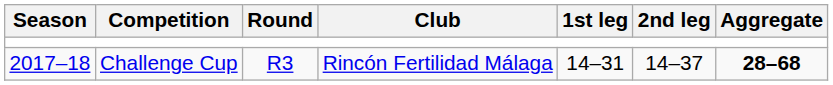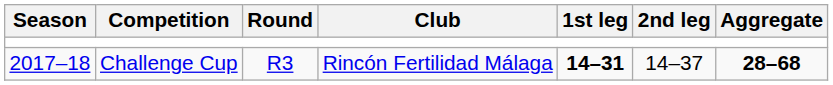(595, 63) normal -> (595, 63) bold
